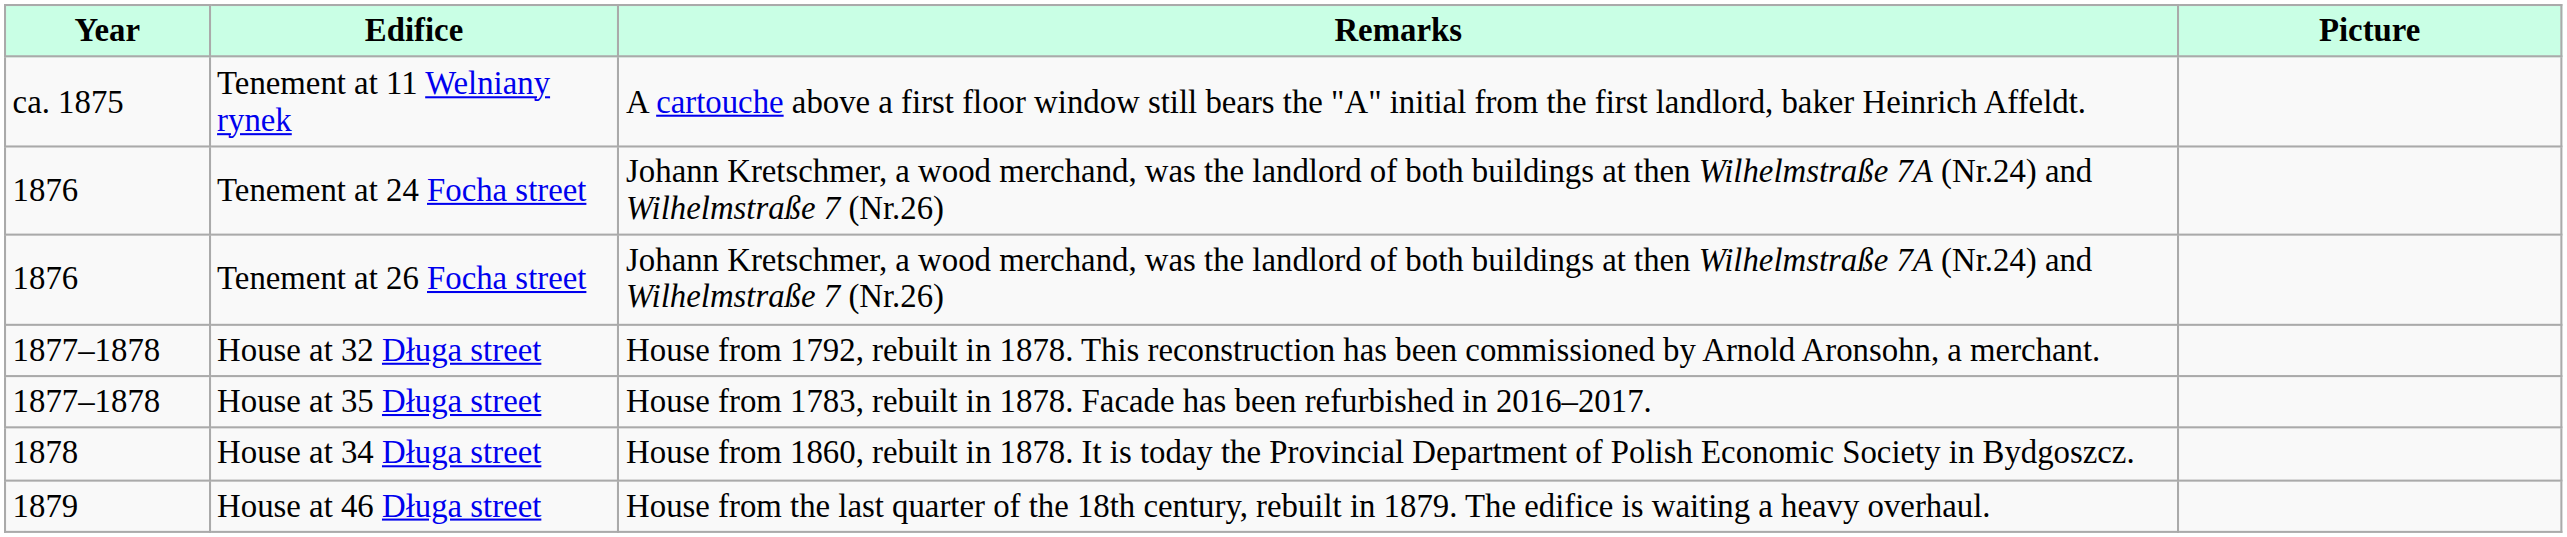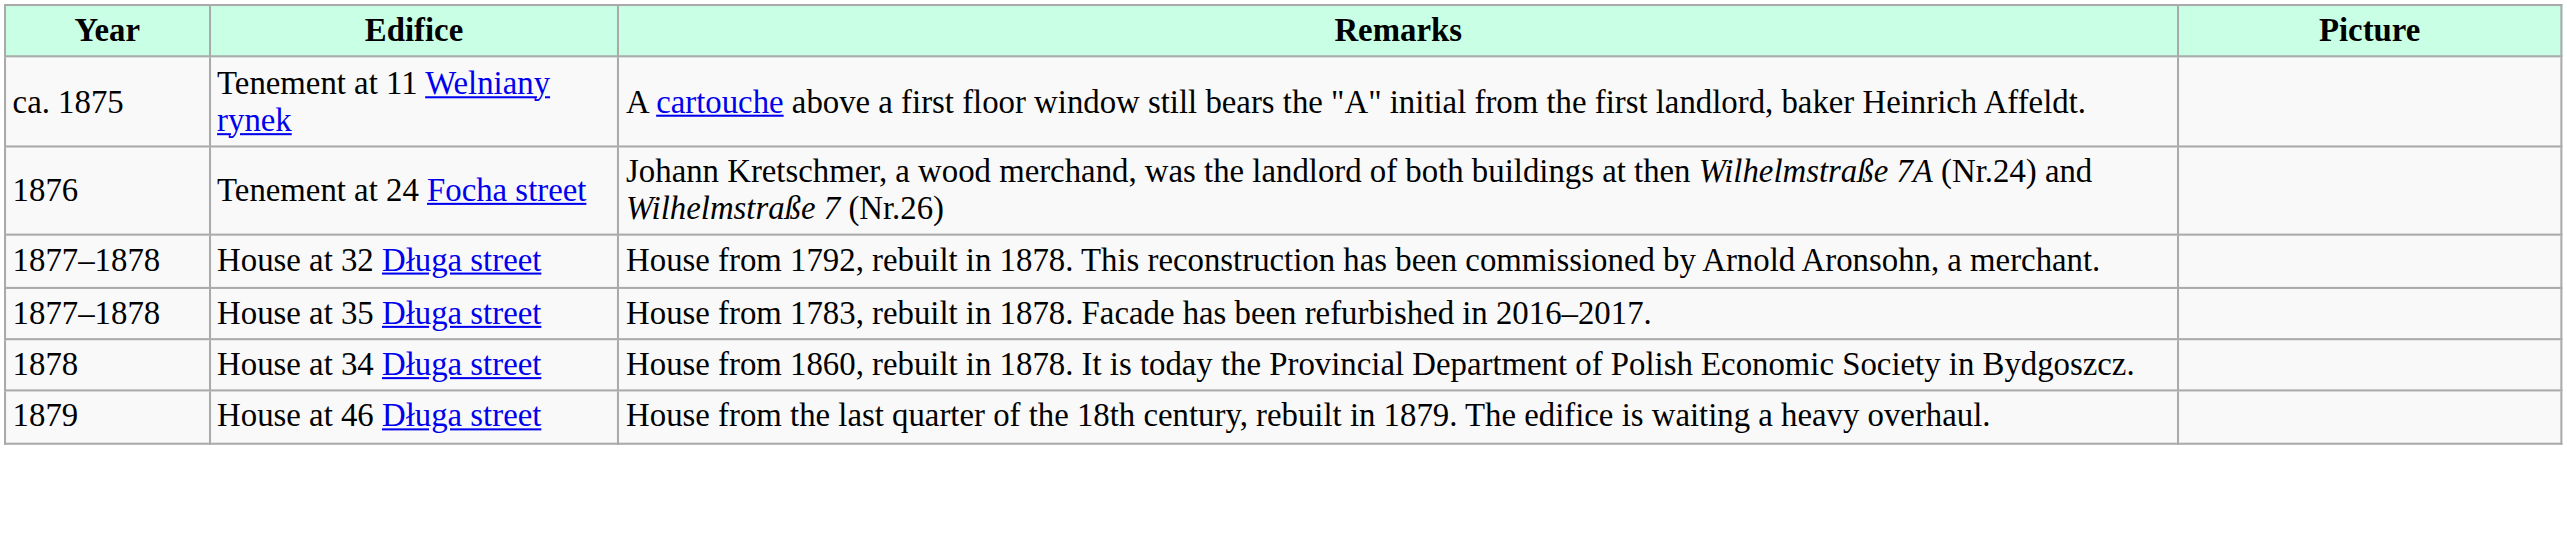- row: (402, 278)
